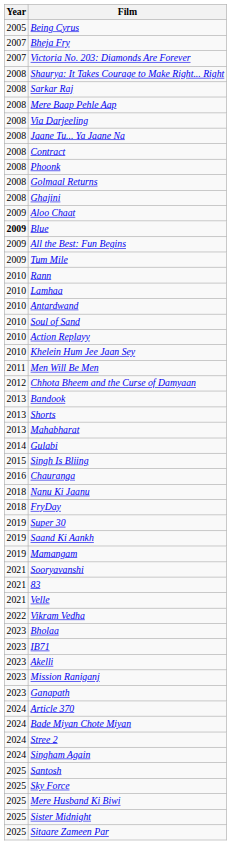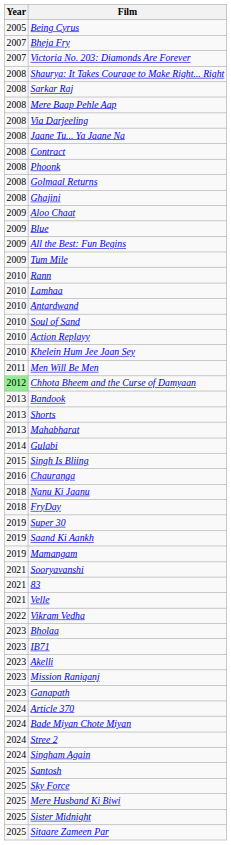(16, 228) bold -> (16, 228) normal
(16, 383) no background -> (16, 383) lightgreen background
